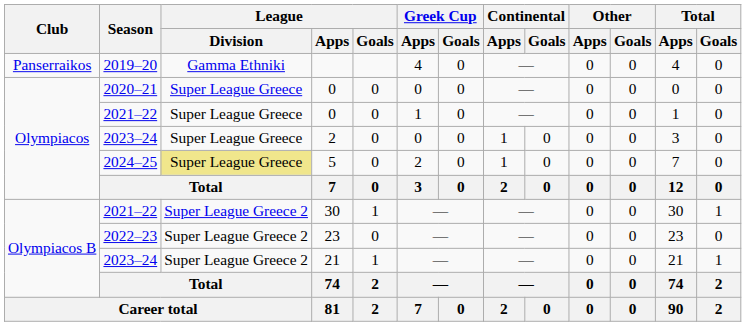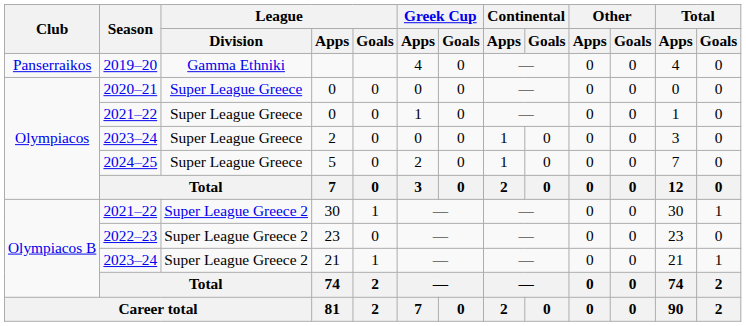(236, 162) khaki background -> (236, 162) no background
